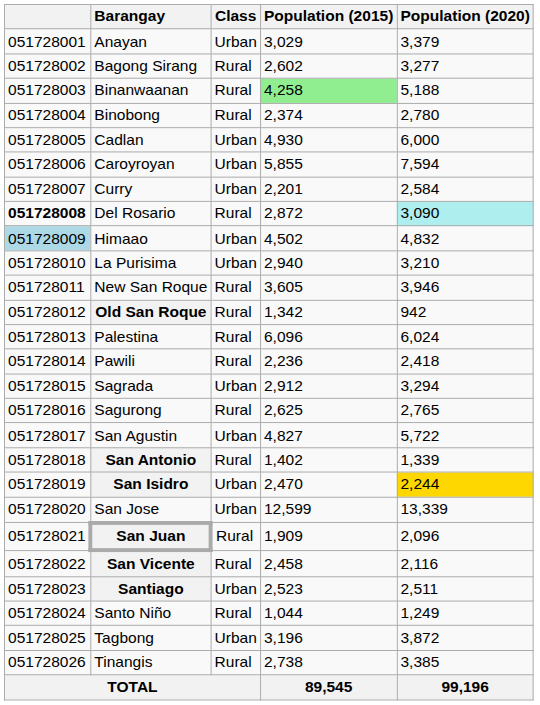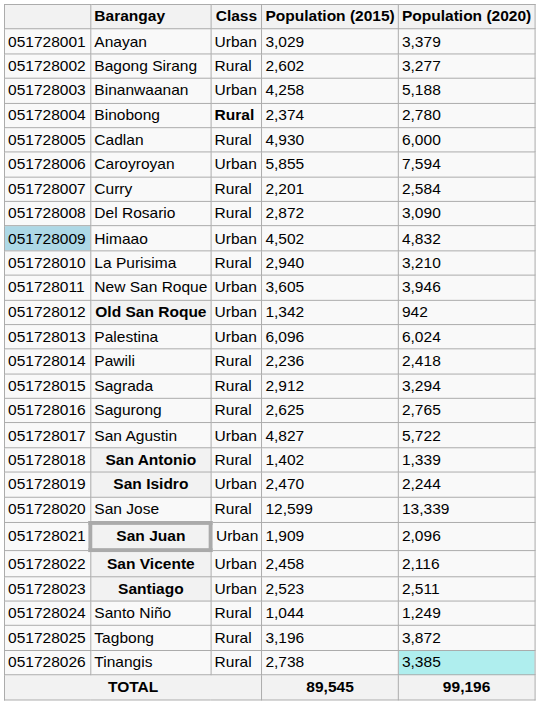(233, 90) Rural -> (236, 90) Urban
(283, 90) lightgreen background -> (285, 90) no background
(233, 115) normal -> (234, 115) bold
(236, 139) Urban -> (233, 139) Rural
(236, 189) Urban -> (233, 189) Rural
(47, 213) bold -> (47, 213) normal
(420, 213) paleturquoise background -> (421, 213) no background
(236, 262) Urban -> (233, 262) Rural
(233, 287) Rural -> (236, 287) Urban
(233, 312) Rural -> (236, 312) Urban
(233, 336) Rural -> (236, 336) Urban
(236, 386) Urban -> (233, 386) Rural
(420, 484) gold background -> (421, 484) no background
(236, 509) Urban -> (233, 509) Rural
(235, 536) Rural -> (237, 536) Urban
(233, 563) Rural -> (236, 563) Urban
(236, 637) Urban -> (233, 637) Rural
(420, 662) no background -> (421, 662) paleturquoise background
